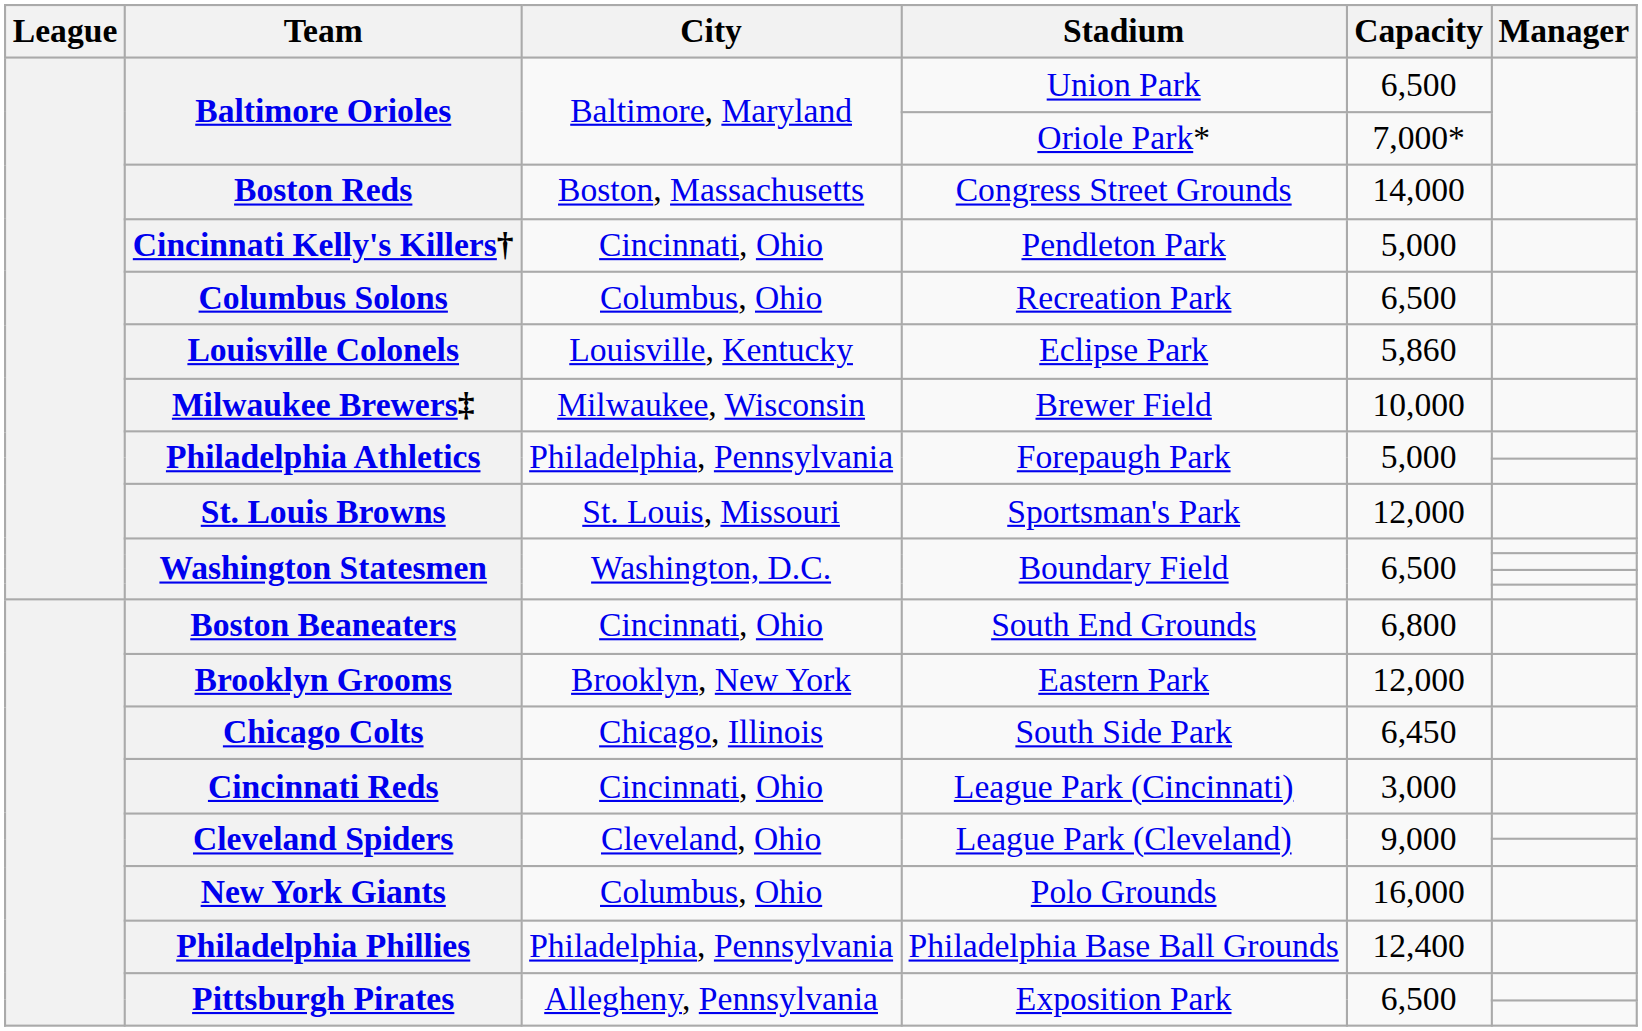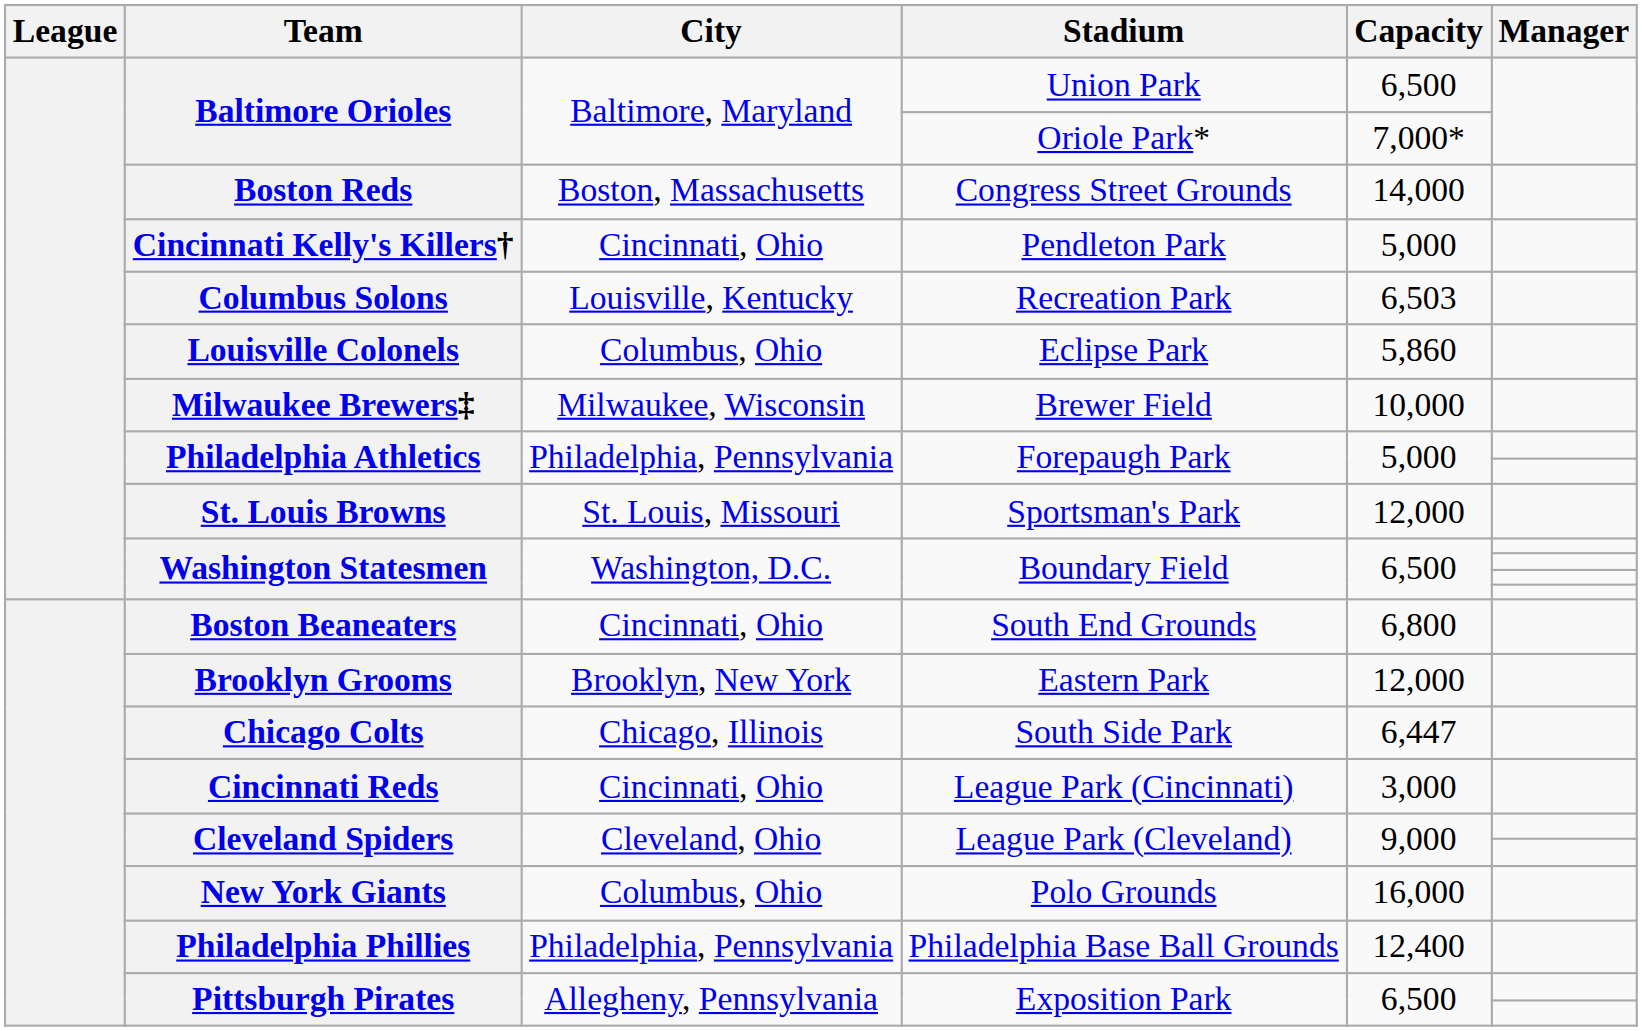(711, 297) Columbus, Ohio -> (711, 297) Louisville, Kentucky
(1419, 297) 6,500 -> (1419, 297) 6,503
(711, 350) Louisville, Kentucky -> (711, 350) Columbus, Ohio
(1419, 732) 6,450 -> (1419, 732) 6,447
